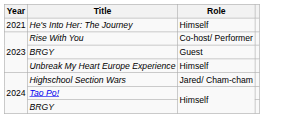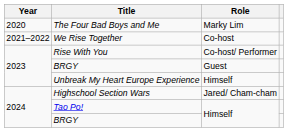+ row: (106, 25)
- row: (81, 25)
+ row: (88, 39)
